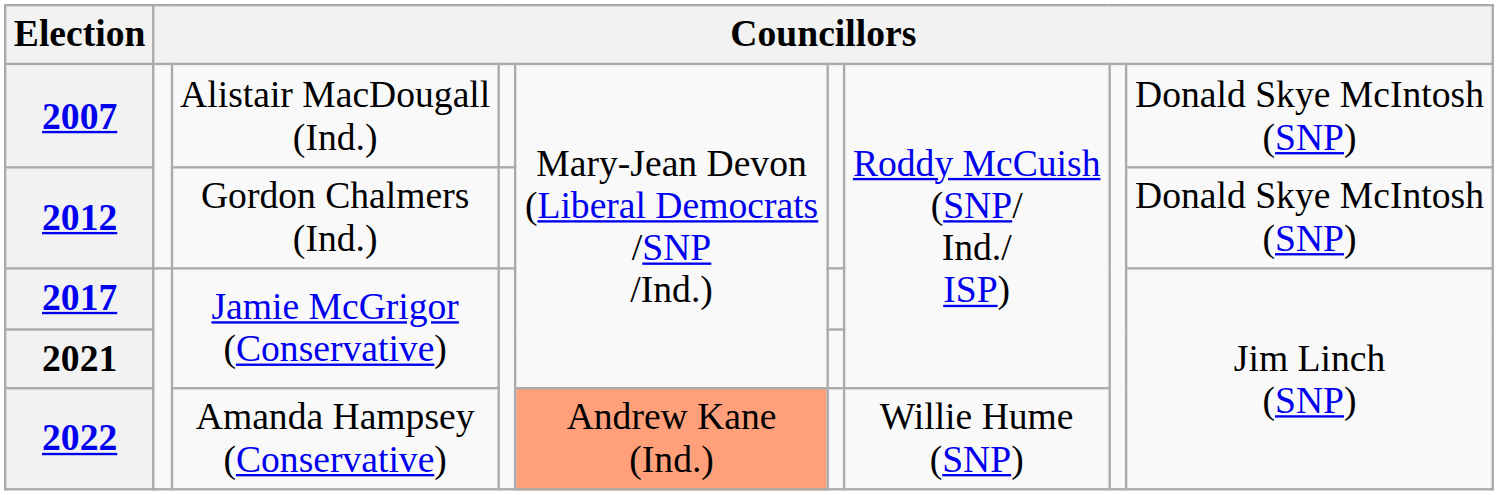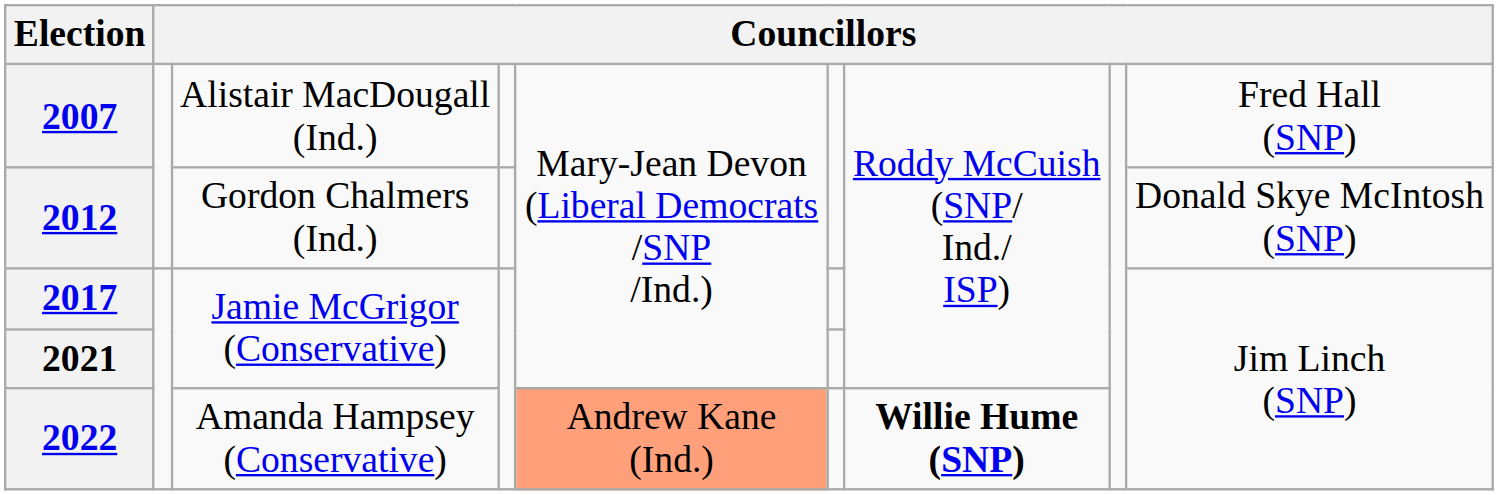(1310, 115) Donald Skye McIntosh (SNP) -> (1310, 115) Fred Hall (SNP)
(977, 438) normal -> (977, 438) bold
